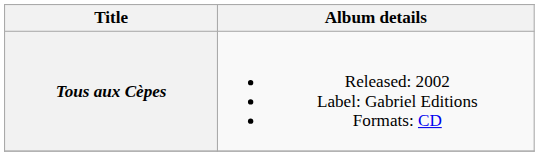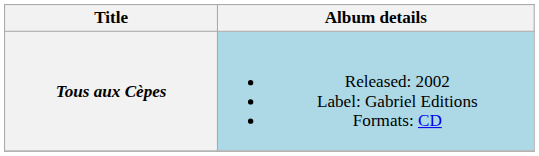(376, 101) no background -> (376, 101) lightblue background
